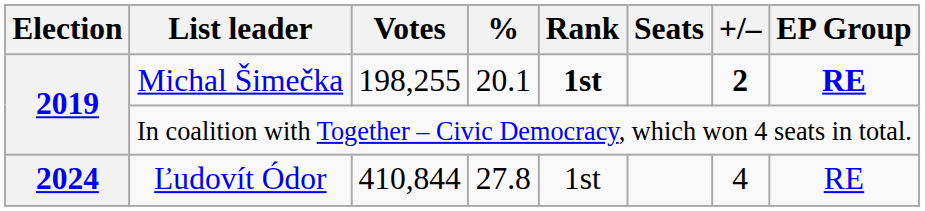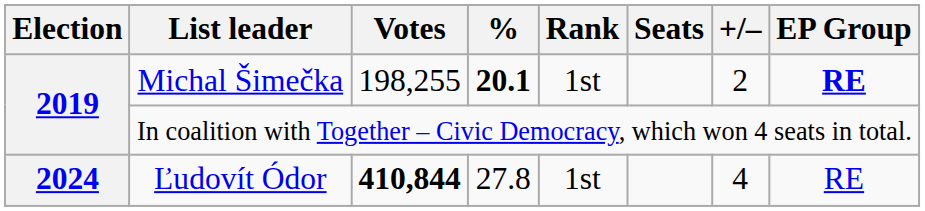(503, 79) normal -> (503, 79) bold
(582, 79) bold -> (582, 79) normal
(740, 79) bold -> (740, 79) normal
(410, 179) normal -> (410, 179) bold
